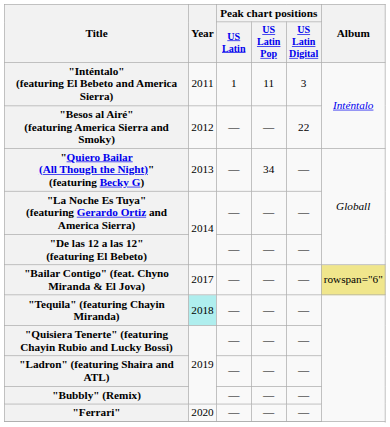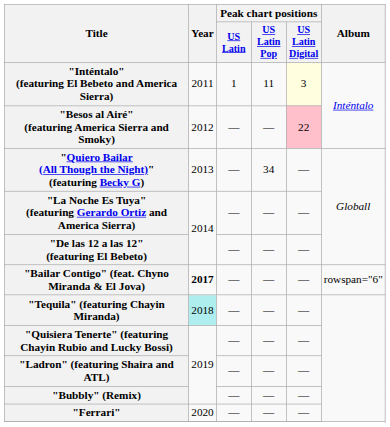(304, 84) no background -> (304, 84) lightyellow background
(304, 127) no background -> (304, 127) pink background
(202, 280) normal -> (202, 280) bold
(353, 280) khaki background -> (353, 280) no background
